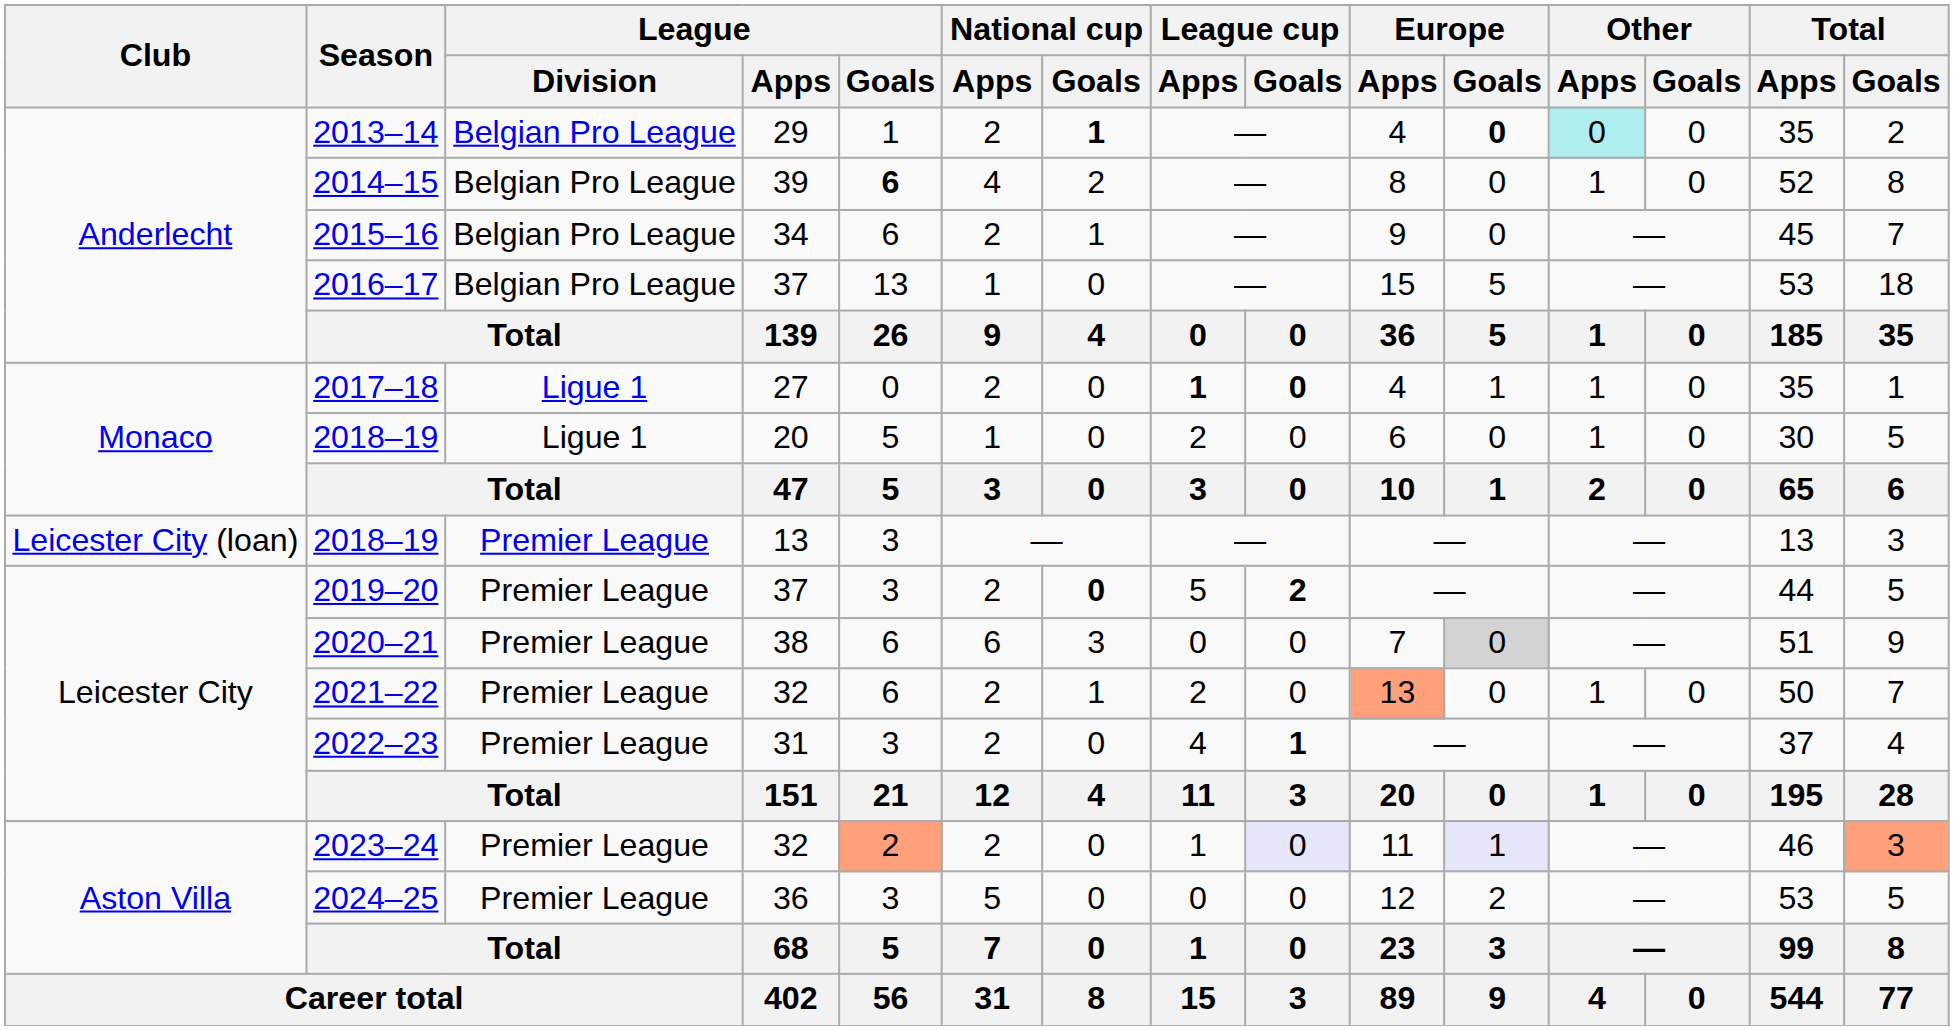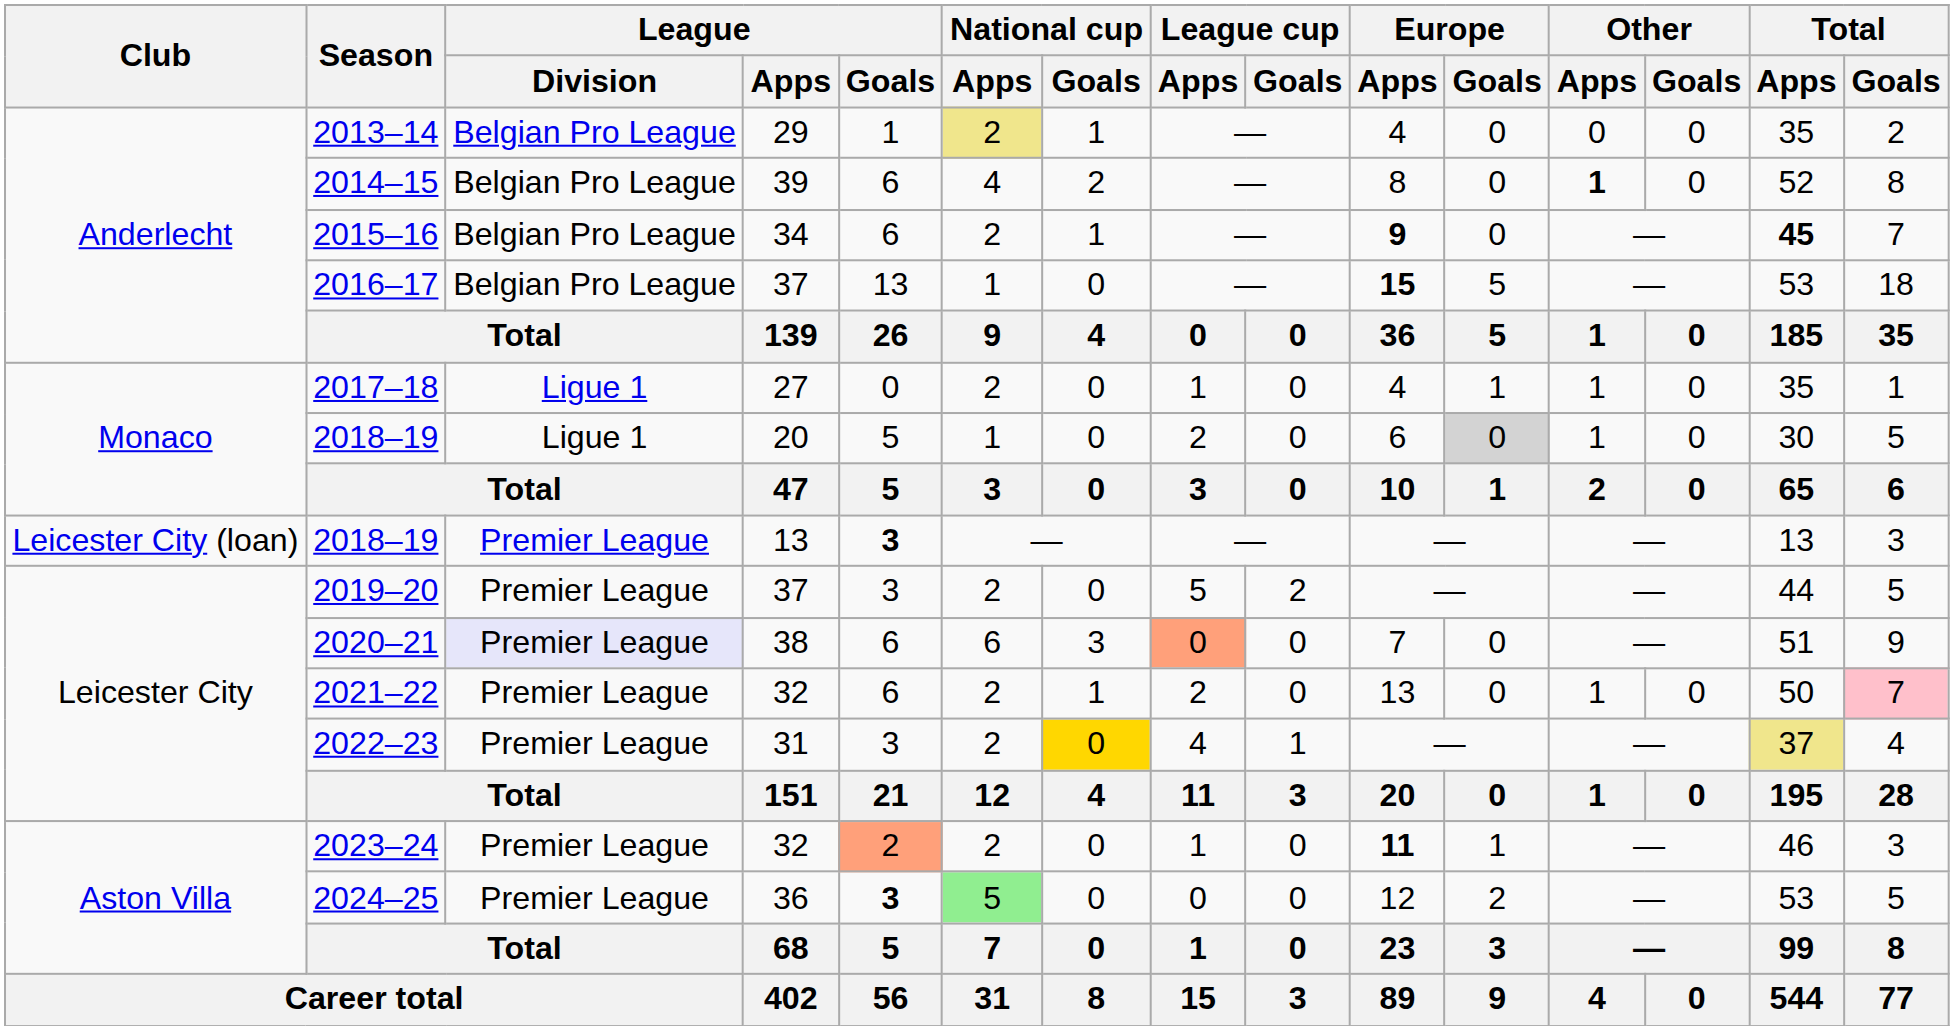(992, 132) no background -> (992, 132) khaki background
(1096, 132) bold -> (1096, 132) normal
(1497, 132) bold -> (1497, 132) normal
(1597, 132) paleturquoise background -> (1597, 132) no background
(891, 183) bold -> (891, 183) normal
(1597, 183) normal -> (1597, 183) bold
(1397, 234) normal -> (1397, 234) bold
(1796, 234) normal -> (1796, 234) bold
(1397, 285) normal -> (1397, 285) bold
(1198, 387) bold -> (1198, 387) normal
(1298, 387) bold -> (1298, 387) normal
(1497, 438) no background -> (1497, 438) lightgrey background
(891, 540) normal -> (891, 540) bold
(1096, 591) bold -> (1096, 591) normal
(1298, 591) bold -> (1298, 591) normal
(595, 642) no background -> (595, 642) lavender background
(1198, 642) no background -> (1198, 642) lightsalmon background
(1497, 642) lightgrey background -> (1497, 642) no background
(1397, 693) lightsalmon background -> (1397, 693) no background
(1896, 693) no background -> (1896, 693) pink background
(1096, 744) no background -> (1096, 744) gold background
(1298, 744) bold -> (1298, 744) normal
(1796, 744) no background -> (1796, 744) khaki background
(1298, 846) lavender background -> (1298, 846) no background
(1397, 846) normal -> (1397, 846) bold
(1497, 846) lavender background -> (1497, 846) no background
(1896, 846) lightsalmon background -> (1896, 846) no background
(891, 897) normal -> (891, 897) bold
(992, 897) no background -> (992, 897) lightgreen background
